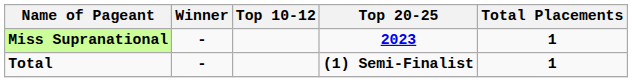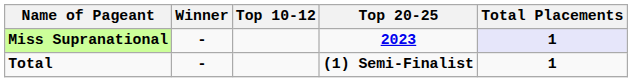(552, 41) no background -> (552, 41) lavender background
